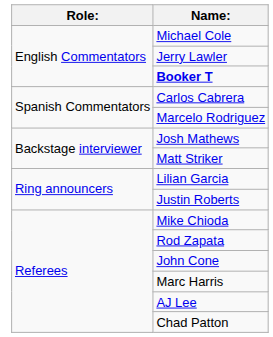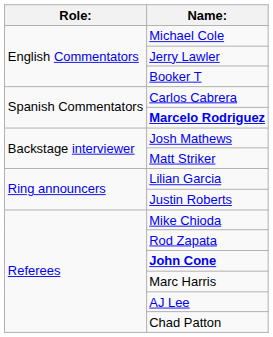(184, 77) bold -> (175, 77) normal
(211, 118) normal -> (207, 118) bold
(188, 261) normal -> (183, 261) bold
